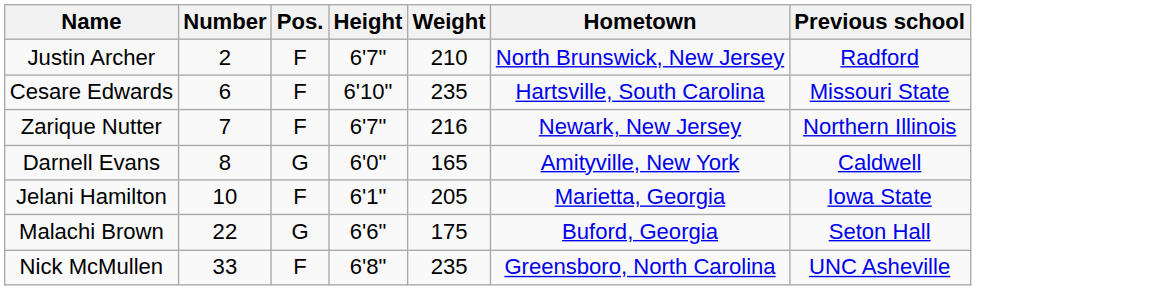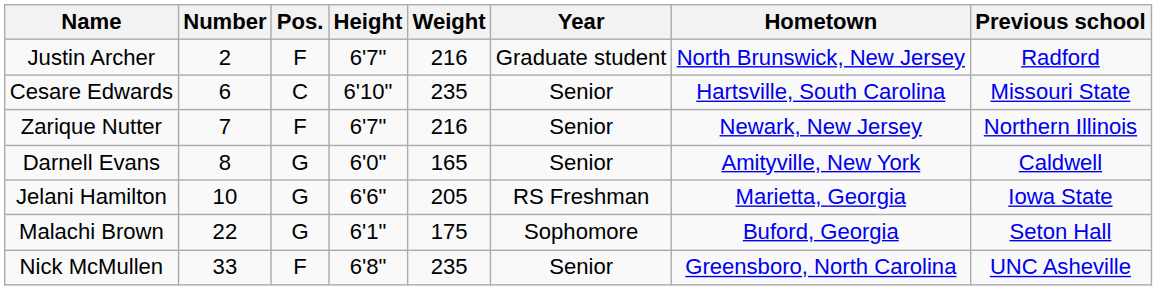+ column: (581, 22)
(449, 57) 210 -> (449, 57) 216
(300, 92) F -> (300, 92) C
(300, 197) F -> (300, 197) G
(368, 197) 6'1" -> (368, 197) 6'6"
(368, 232) 6'6" -> (368, 232) 6'1"
